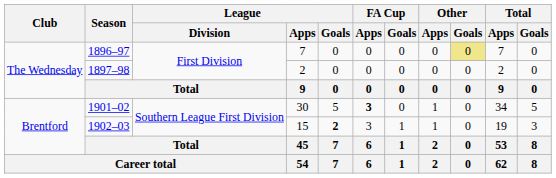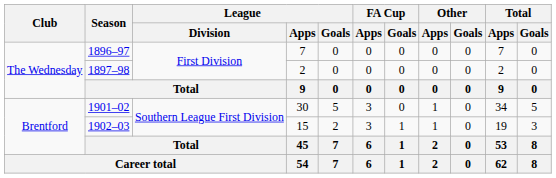(468, 51) khaki background -> (468, 51) no background
(369, 107) bold -> (369, 107) normal
(336, 126) bold -> (336, 126) normal
